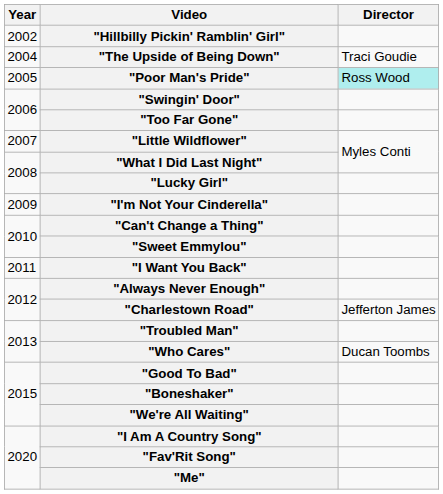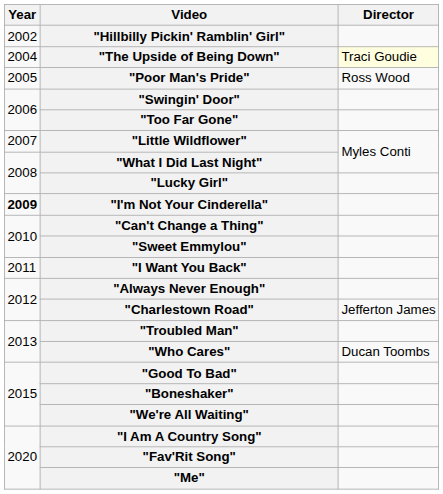(379, 57) no background -> (379, 57) lightyellow background
(376, 78) paleturquoise background -> (376, 78) no background
(22, 204) normal -> (22, 204) bold
